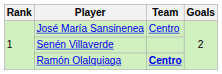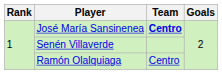(164, 28) normal -> (165, 28) bold
(165, 61) bold -> (164, 61) normal
